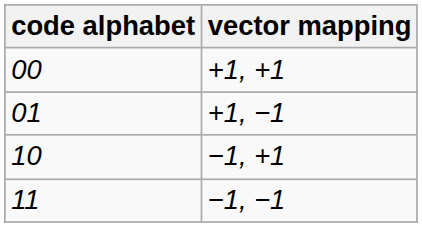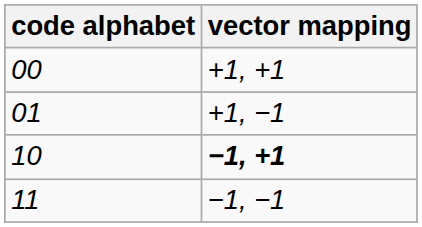(247, 156) normal -> (247, 156) bold
